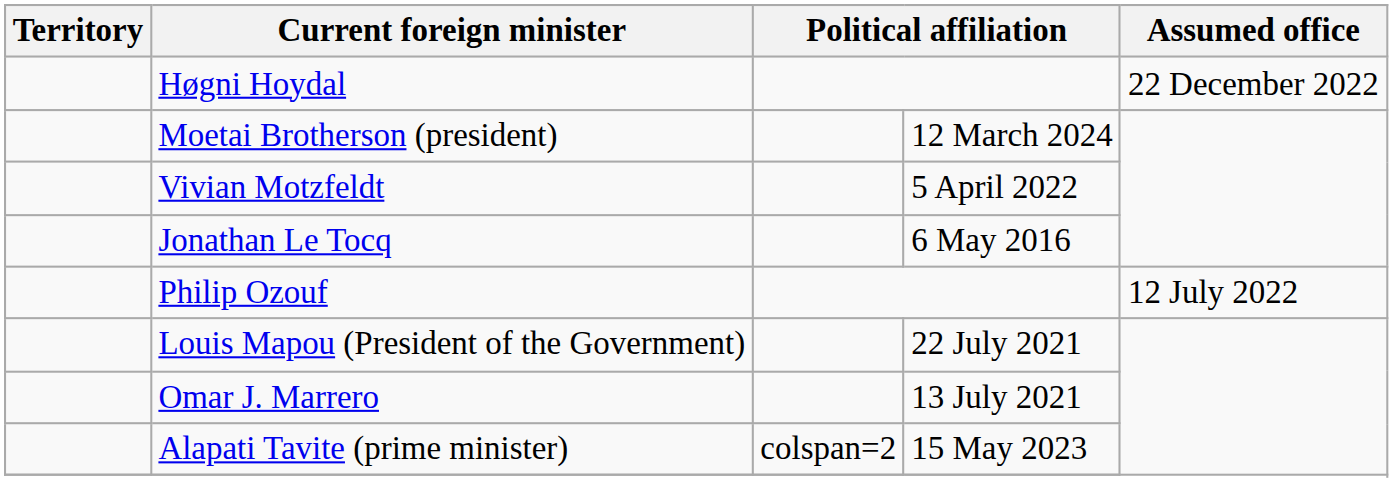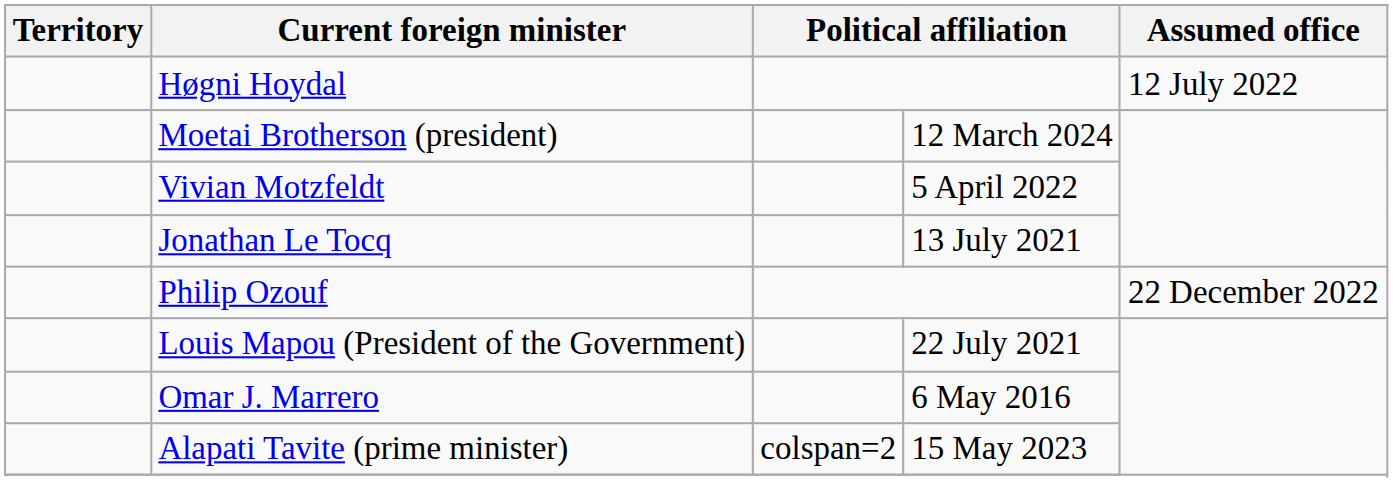(1253, 82) 22 December 2022 -> (1213, 82) 12 July 2022
(991, 239) 6 May 2016 -> (996, 239) 13 July 2021
(1213, 291) 12 July 2022 -> (1253, 291) 22 December 2022
(996, 396) 13 July 2021 -> (991, 396) 6 May 2016
